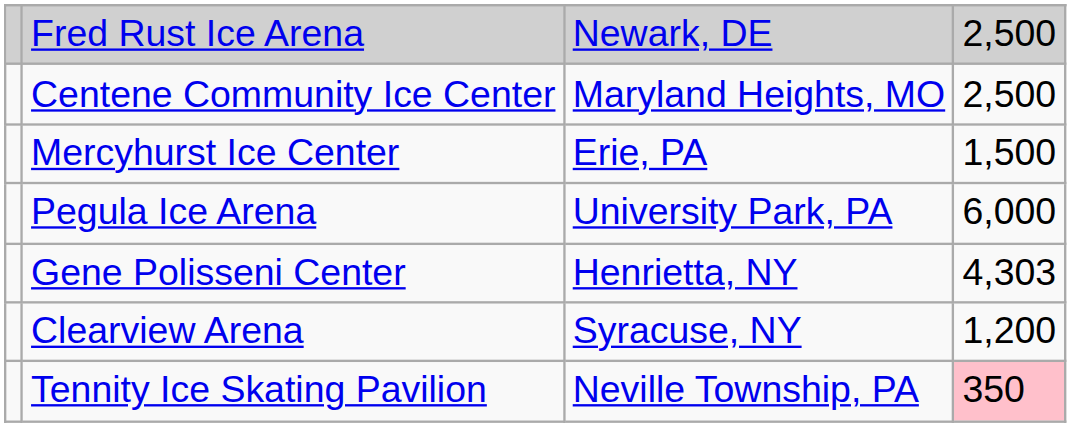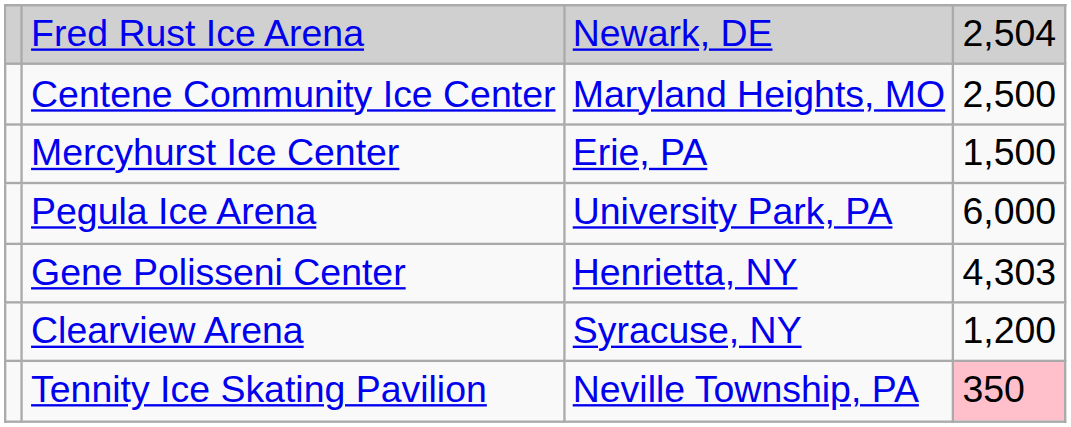(1009, 34) 2,500 -> (1009, 34) 2,504
